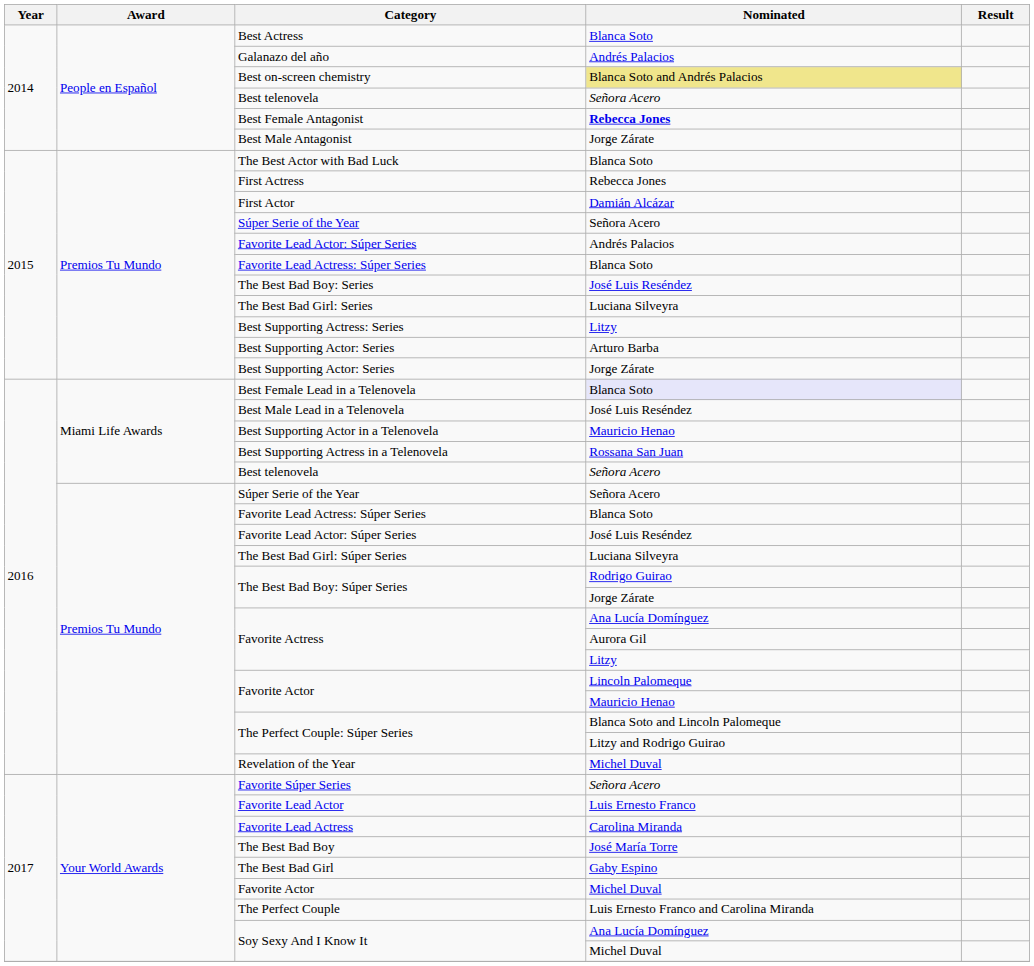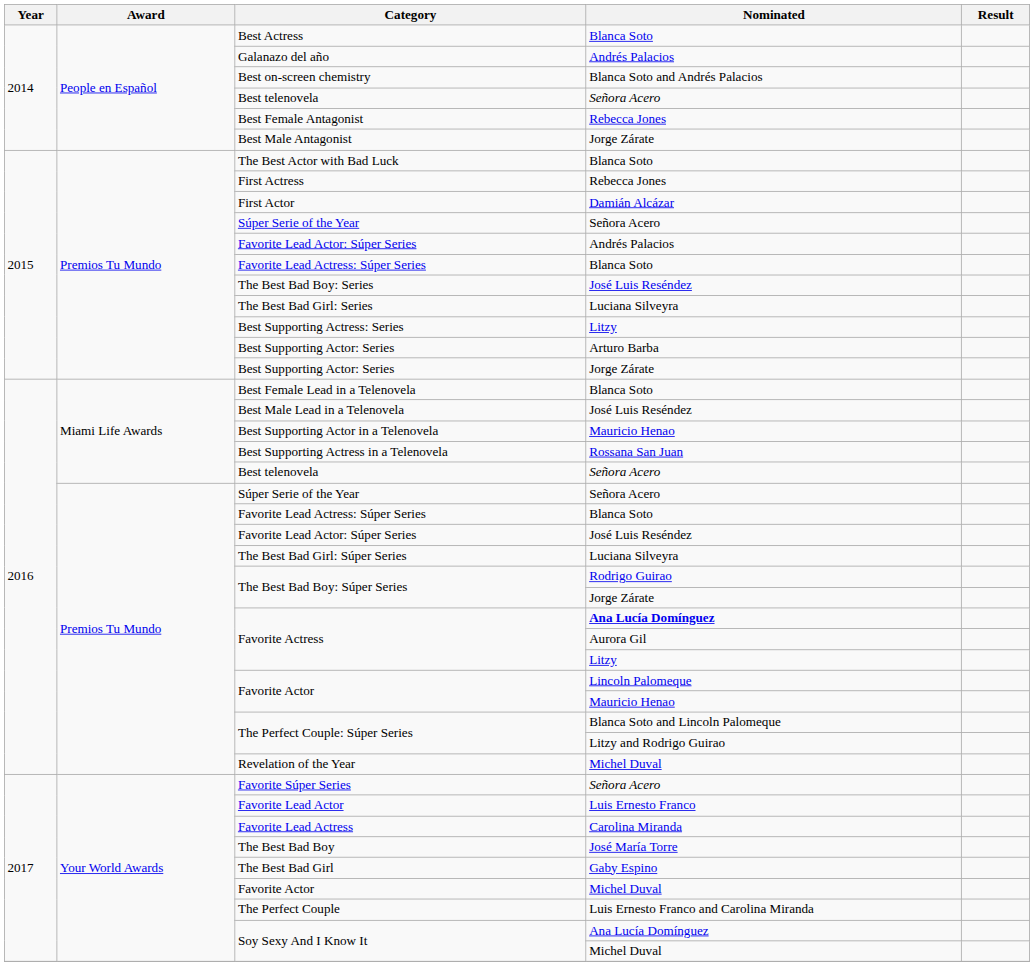(676, 77) khaki background -> (676, 77) no background
(630, 118) bold -> (628, 118) normal
(621, 389) lavender background -> (621, 389) no background
(649, 618) normal -> (652, 618) bold
